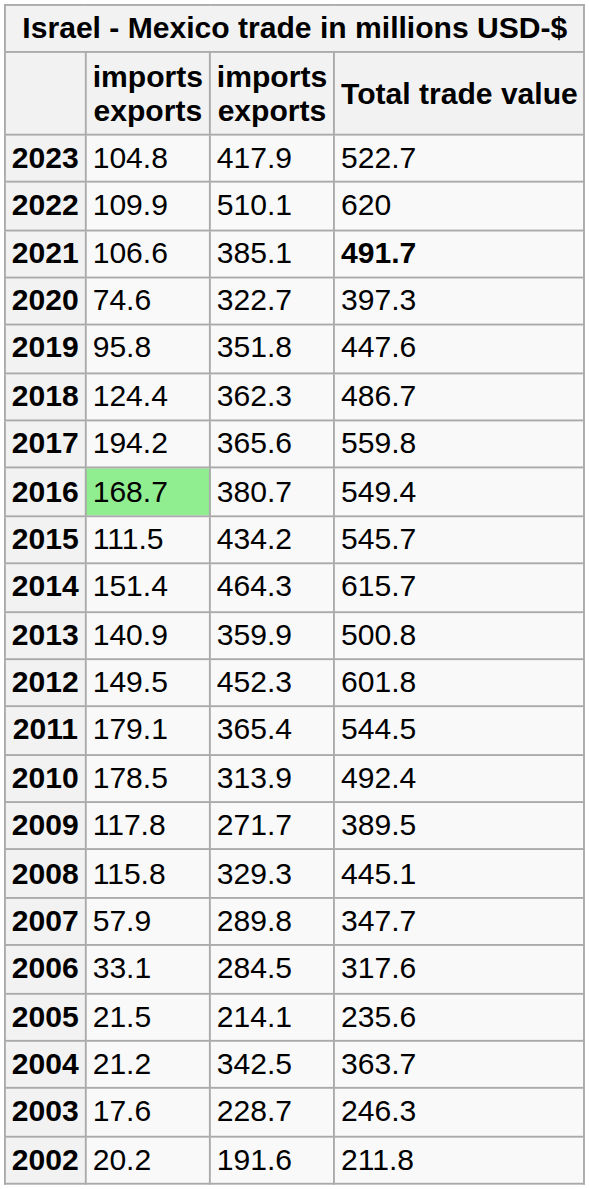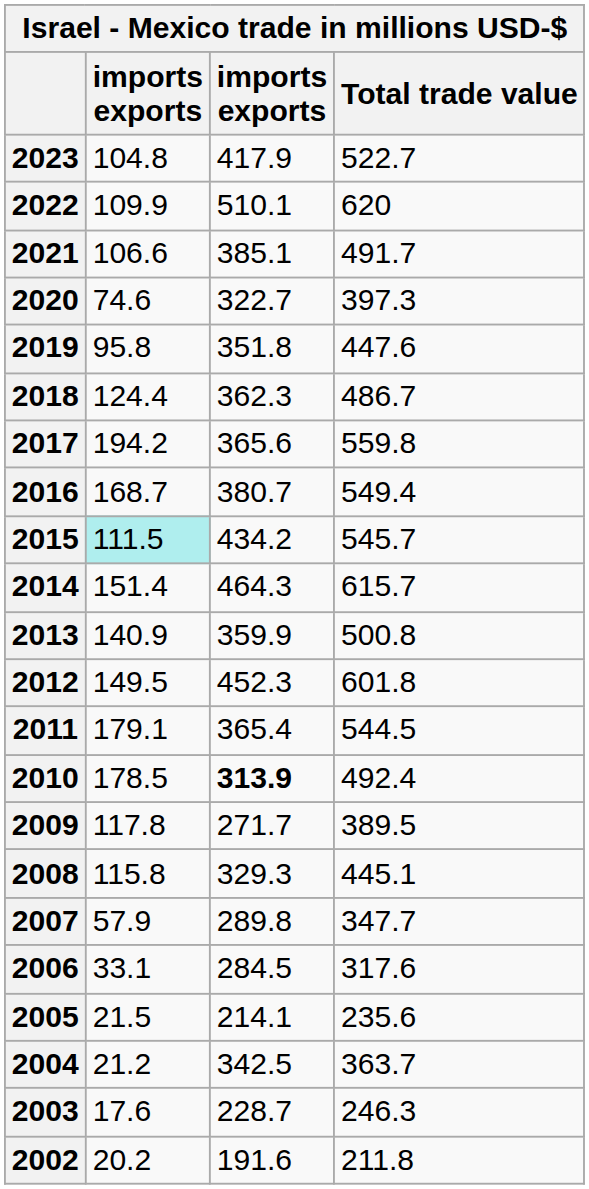(379, 253) bold -> (379, 253) normal
(130, 491) lightgreen background -> (130, 491) no background
(128, 539) no background -> (128, 539) paleturquoise background
(254, 777) normal -> (254, 777) bold
